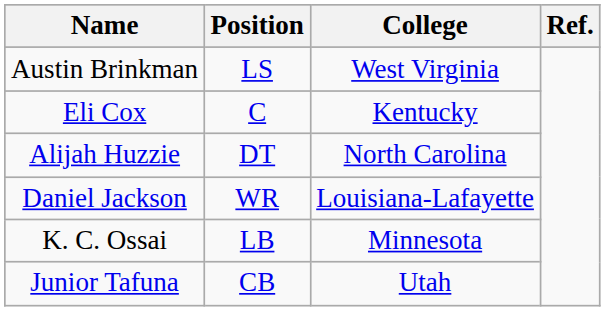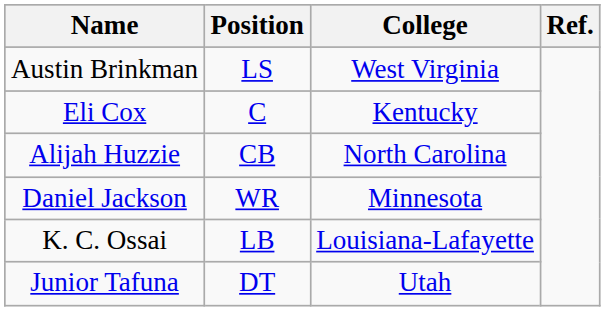(257, 154) DT -> (257, 154) CB
(425, 197) Louisiana-Lafayette -> (425, 197) Minnesota
(425, 240) Minnesota -> (425, 240) Louisiana-Lafayette
(257, 283) CB -> (257, 283) DT
